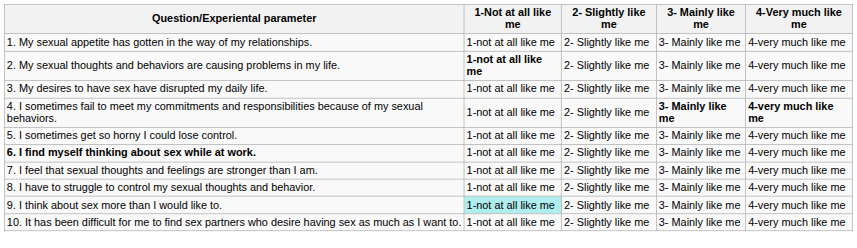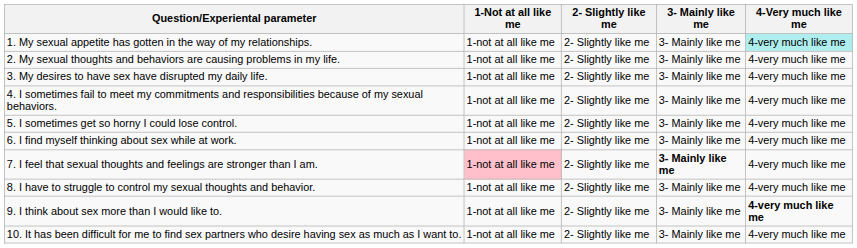(797, 42) no background -> (797, 42) paleturquoise background
(504, 65) bold -> (511, 59) normal
(693, 112) bold -> (700, 100) normal
(791, 112) bold -> (797, 100) normal
(131, 153) bold -> (122, 141) normal
(511, 170) no background -> (511, 164) pink background
(700, 170) normal -> (693, 164) bold
(511, 205) paleturquoise background -> (511, 211) no background
(797, 205) normal -> (791, 211) bold
